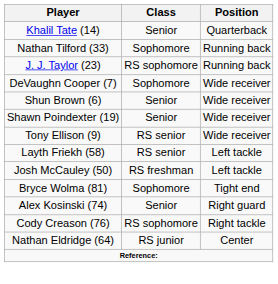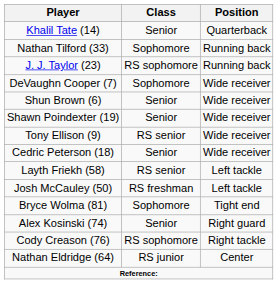+ row: (63, 153)
